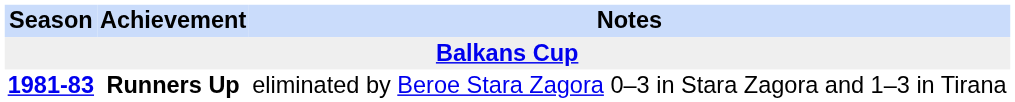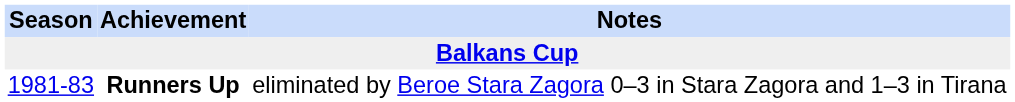(51, 85) bold -> (51, 85) normal
